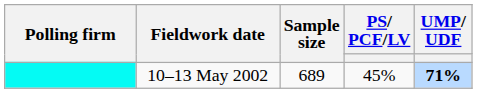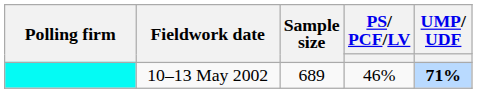(379, 75) 45% -> (379, 75) 46%
